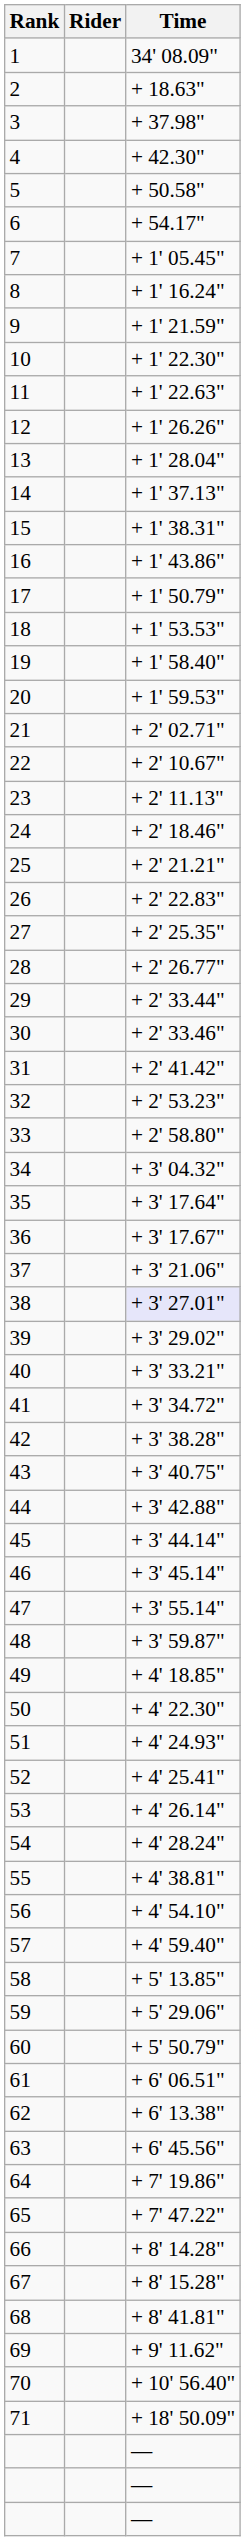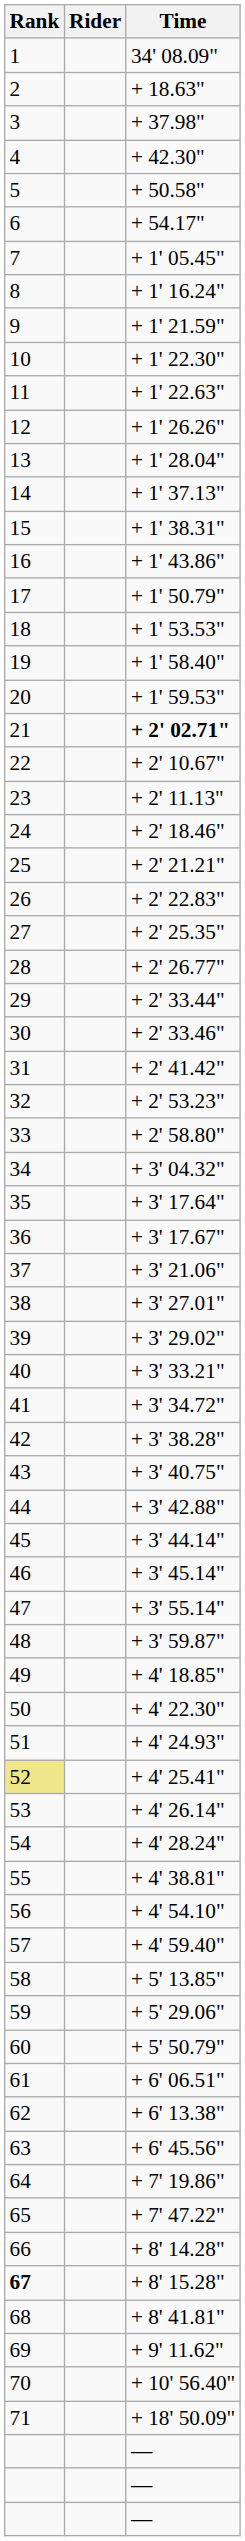(178, 730) normal -> (180, 730) bold
(178, 1303) lavender background -> (178, 1303) no background
(20, 1776) no background -> (20, 1776) khaki background
(20, 2282) normal -> (20, 2282) bold
